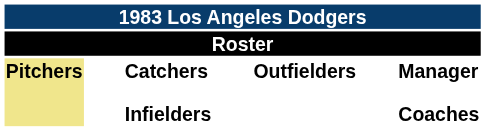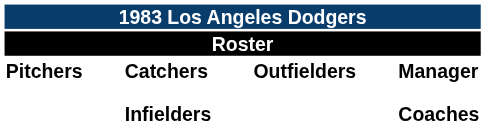(44, 70) khaki background -> (44, 70) no background
